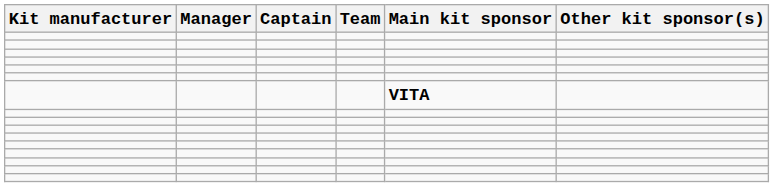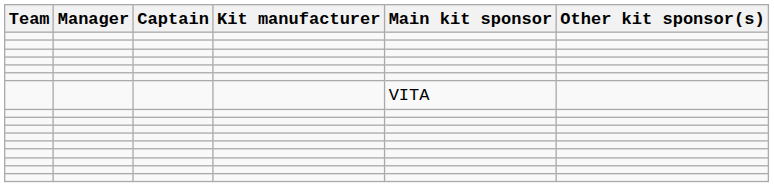columns swapped: (360, 19) <-> (90, 19)
(409, 95) bold -> (409, 95) normal
